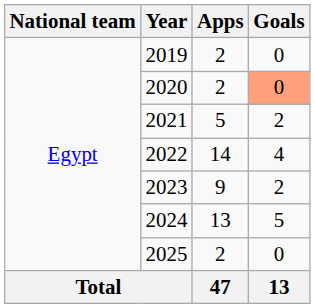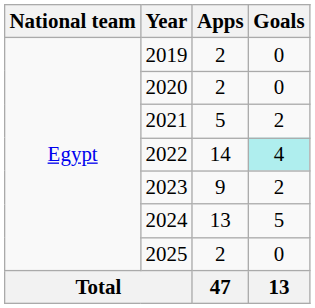(279, 87) lightsalmon background -> (279, 87) no background
(279, 154) no background -> (279, 154) paleturquoise background
